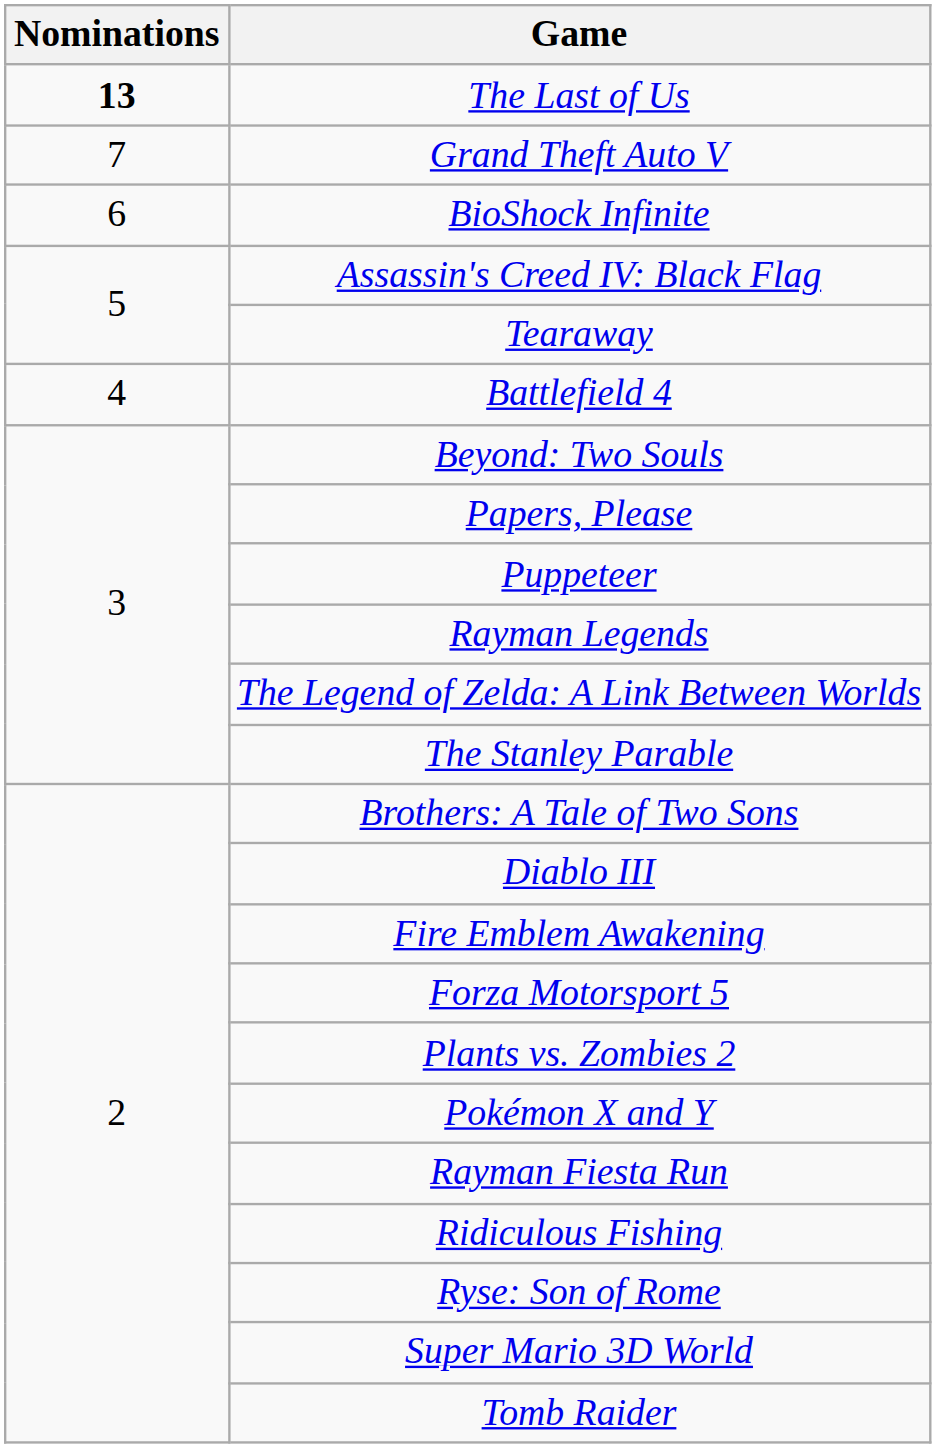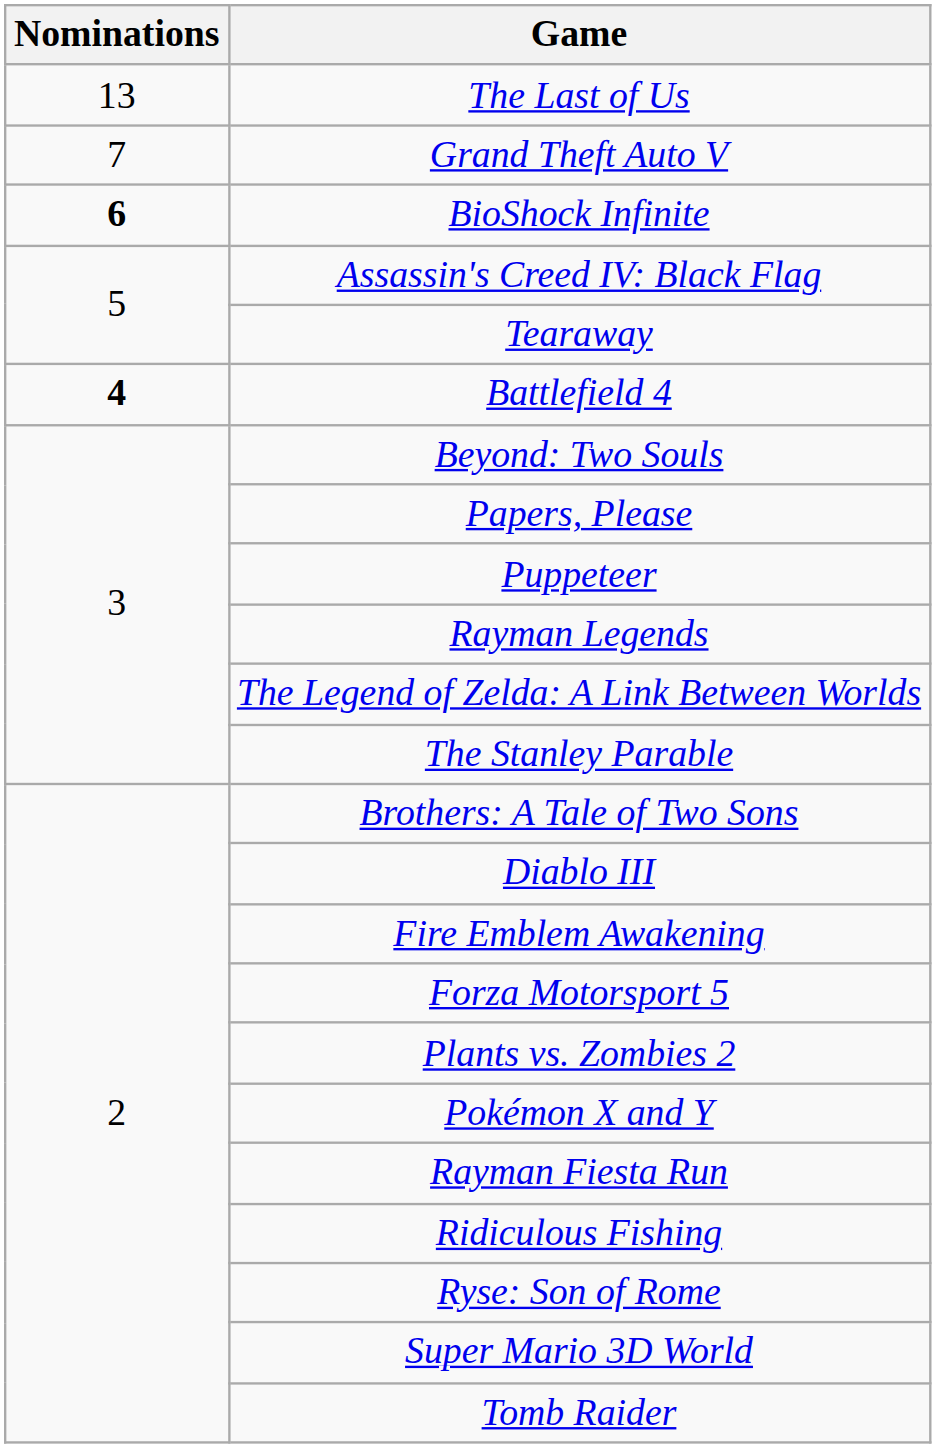(117, 94) bold -> (117, 94) normal
(117, 214) normal -> (117, 214) bold
(117, 393) normal -> (117, 393) bold
